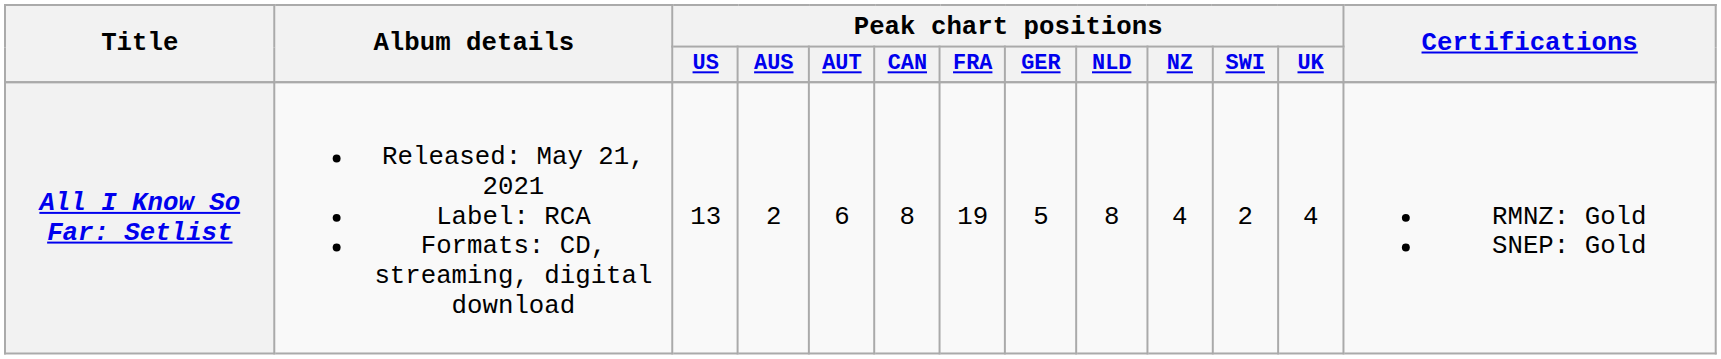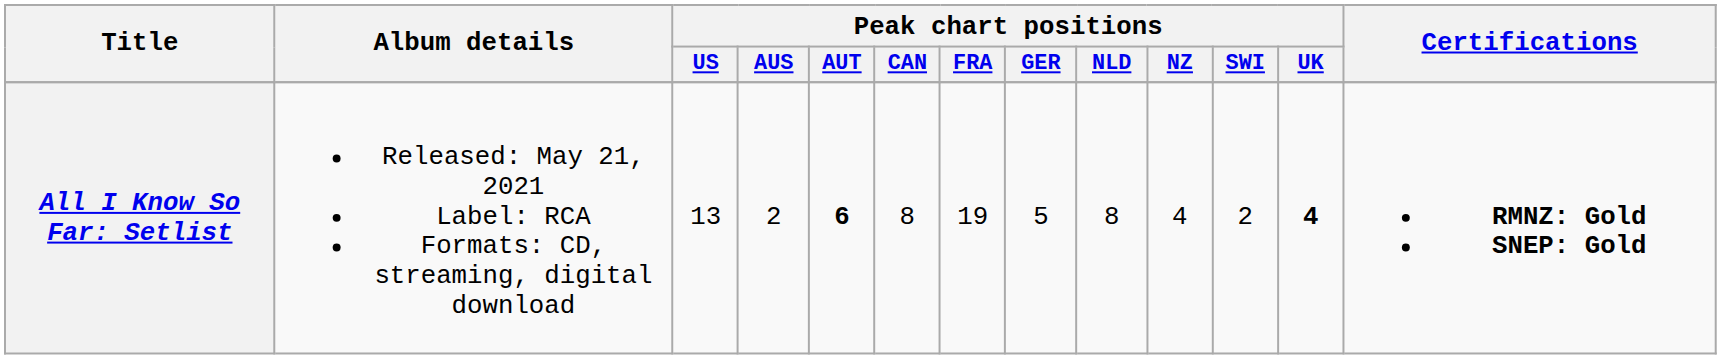(842, 217) normal -> (842, 217) bold
(1311, 217) normal -> (1311, 217) bold
(1530, 232) normal -> (1530, 232) bold
